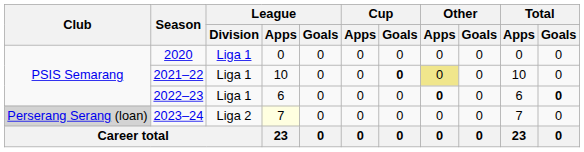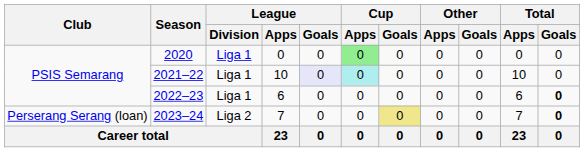(360, 55) no background -> (360, 55) lightgreen background
(321, 75) no background -> (321, 75) lavender background
(360, 75) no background -> (360, 75) paleturquoise background
(400, 75) bold -> (400, 75) normal
(440, 75) khaki background -> (440, 75) no background
(440, 95) bold -> (440, 95) normal
(77, 116) lightgrey background -> (77, 116) no background
(281, 116) lightyellow background -> (281, 116) no background
(400, 116) no background -> (400, 116) khaki background
(559, 116) normal -> (559, 116) bold
